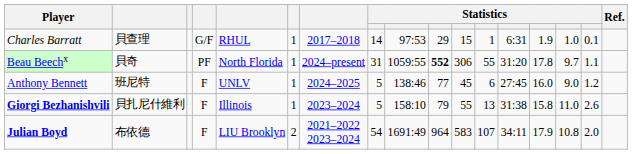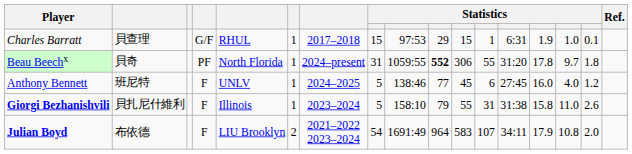(376, 40) 14 -> (376, 40) 15
(592, 61) 1.1 -> (592, 61) 1.8
(571, 83) 9.0 -> (571, 83) 4.0
(489, 105) 13 -> (489, 105) 31
